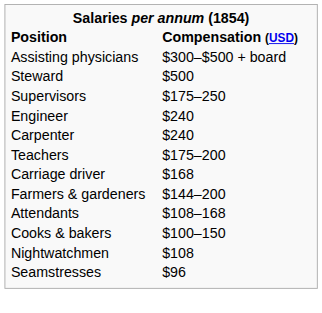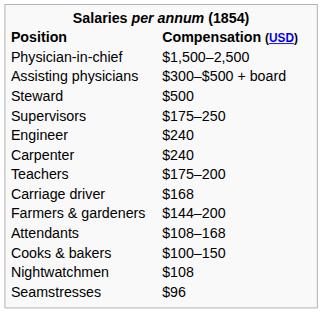+ row: (67, 57)
